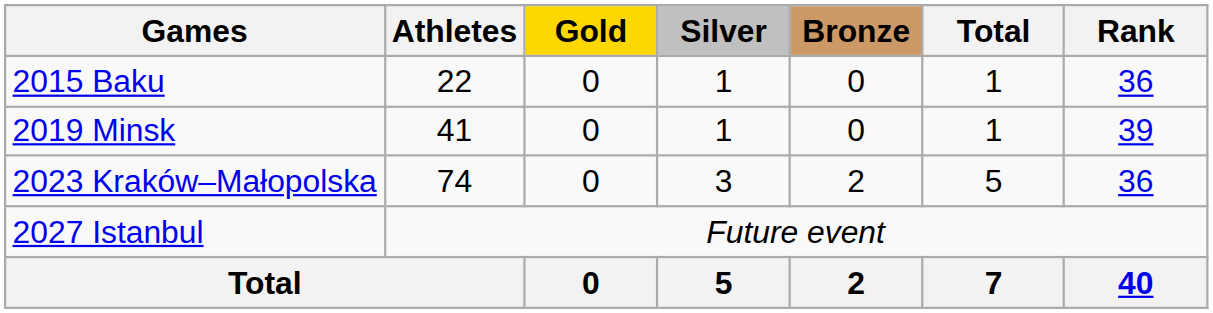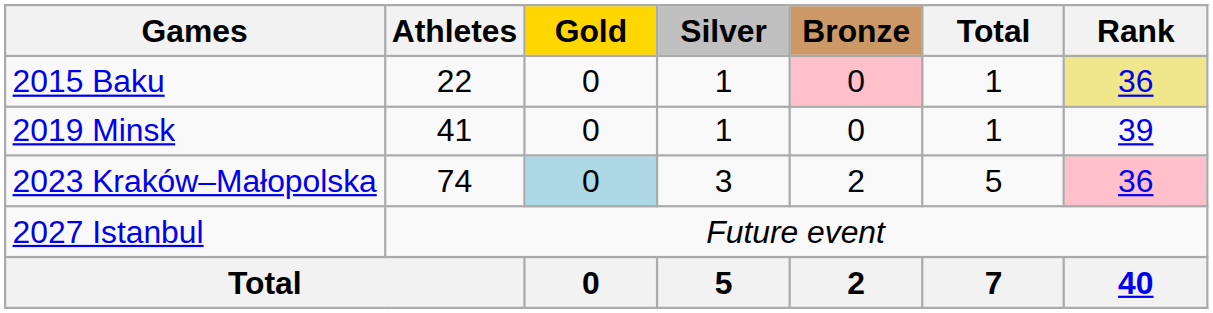(856, 81) no background -> (856, 81) pink background
(1136, 81) no background -> (1136, 81) khaki background
(591, 181) no background -> (591, 181) lightblue background
(1136, 181) no background -> (1136, 181) pink background
